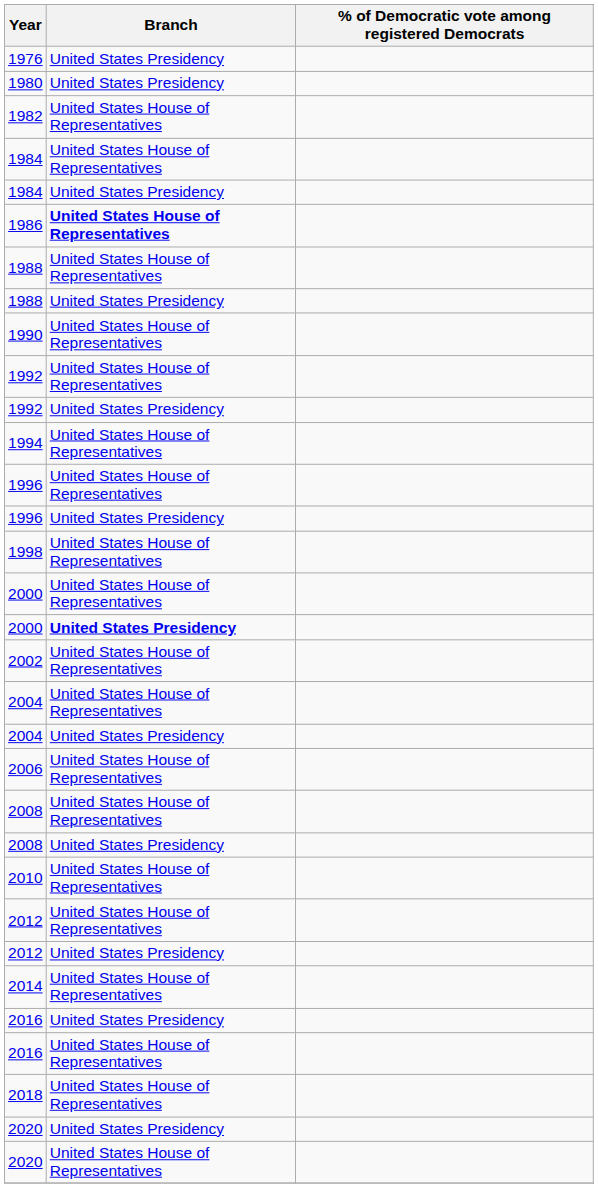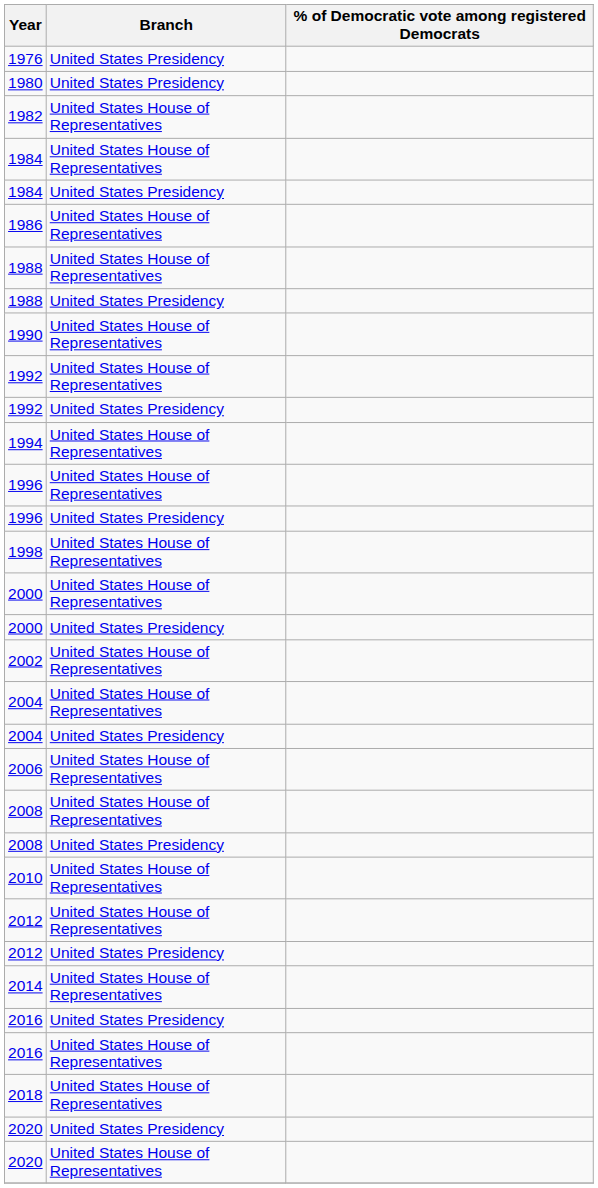(135, 225) bold -> (130, 225) normal
(143, 627) bold -> (137, 627) normal
